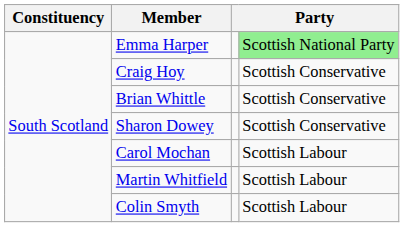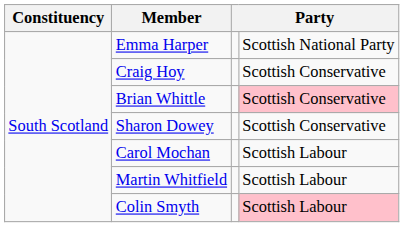(318, 45) lightgreen background -> (318, 45) no background
(314, 99) no background -> (314, 99) pink background
(295, 207) no background -> (295, 207) pink background
